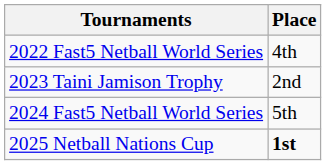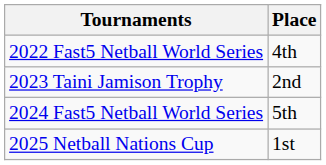(284, 143) bold -> (283, 143) normal
